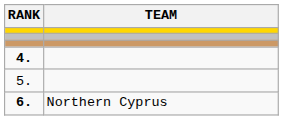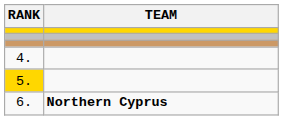(24, 58) bold -> (24, 58) normal
(24, 80) no background -> (24, 80) gold background
(24, 103) bold -> (24, 103) normal
(107, 103) normal -> (107, 103) bold
